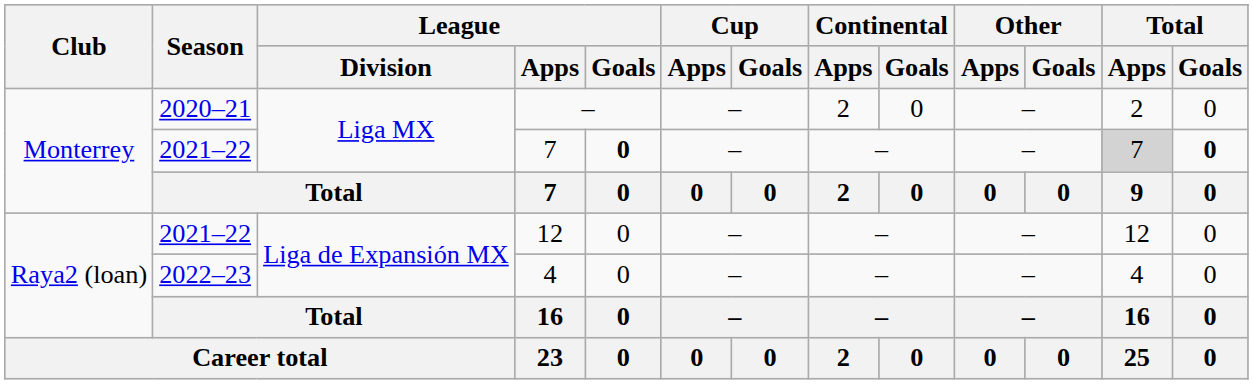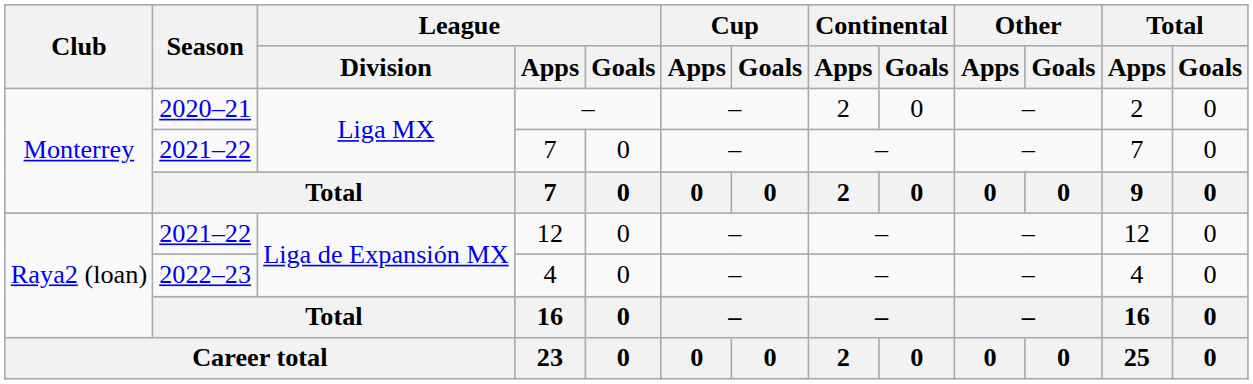(623, 150) bold -> (623, 150) normal
(1137, 150) lightgrey background -> (1137, 150) no background
(1210, 150) bold -> (1210, 150) normal
